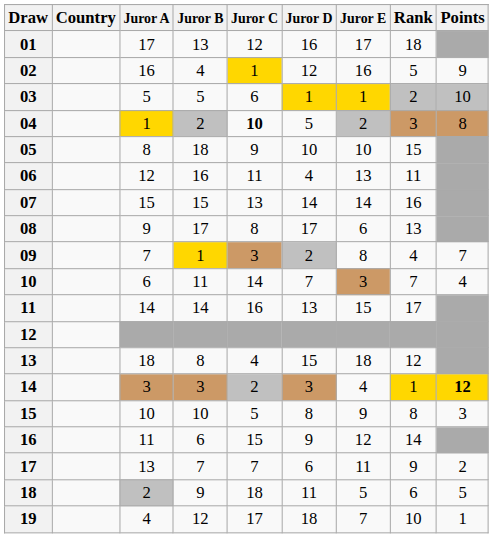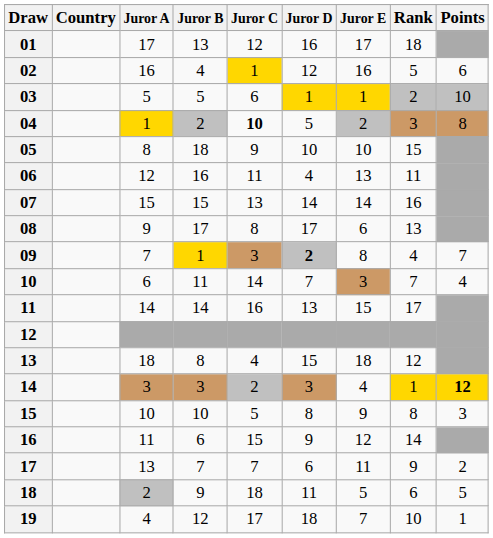(463, 70) 9 -> (463, 70) 6
(309, 255) normal -> (309, 255) bold
